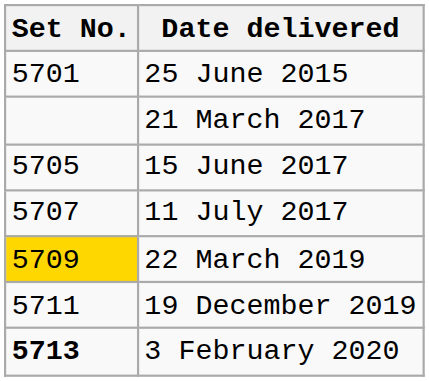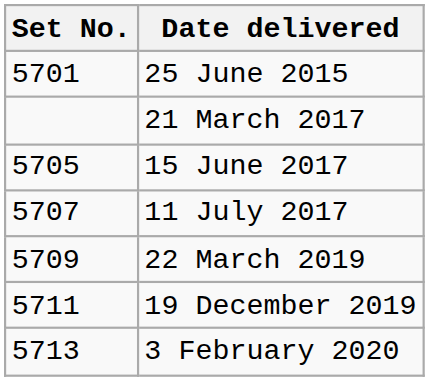(46, 259) gold background -> (46, 259) no background
(46, 352) bold -> (46, 352) normal
